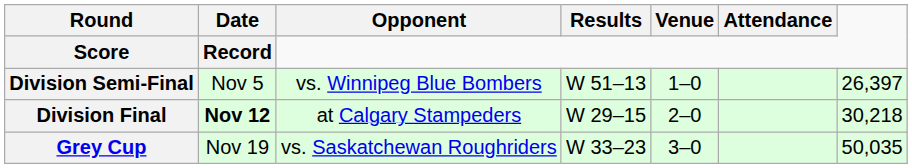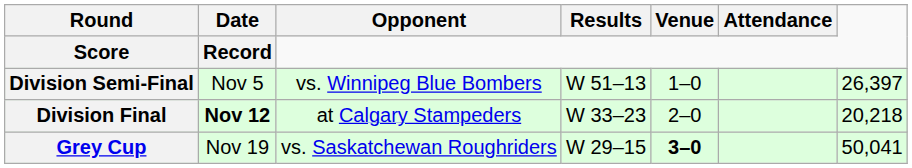(606, 115) W 29–15 -> (606, 115) W 33–23
(872, 115) 30,218 -> (872, 115) 20,218
(606, 147) W 33–23 -> (606, 147) W 29–15
(685, 147) normal -> (685, 147) bold
(872, 147) 50,035 -> (872, 147) 50,041
